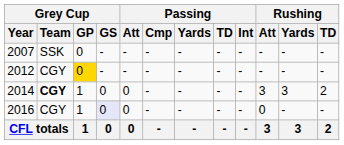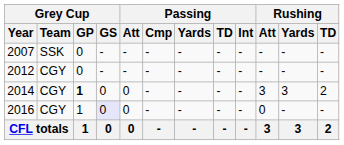(80, 71) gold background -> (80, 71) no background
(53, 91) bold -> (53, 91) normal
(80, 91) normal -> (80, 91) bold
